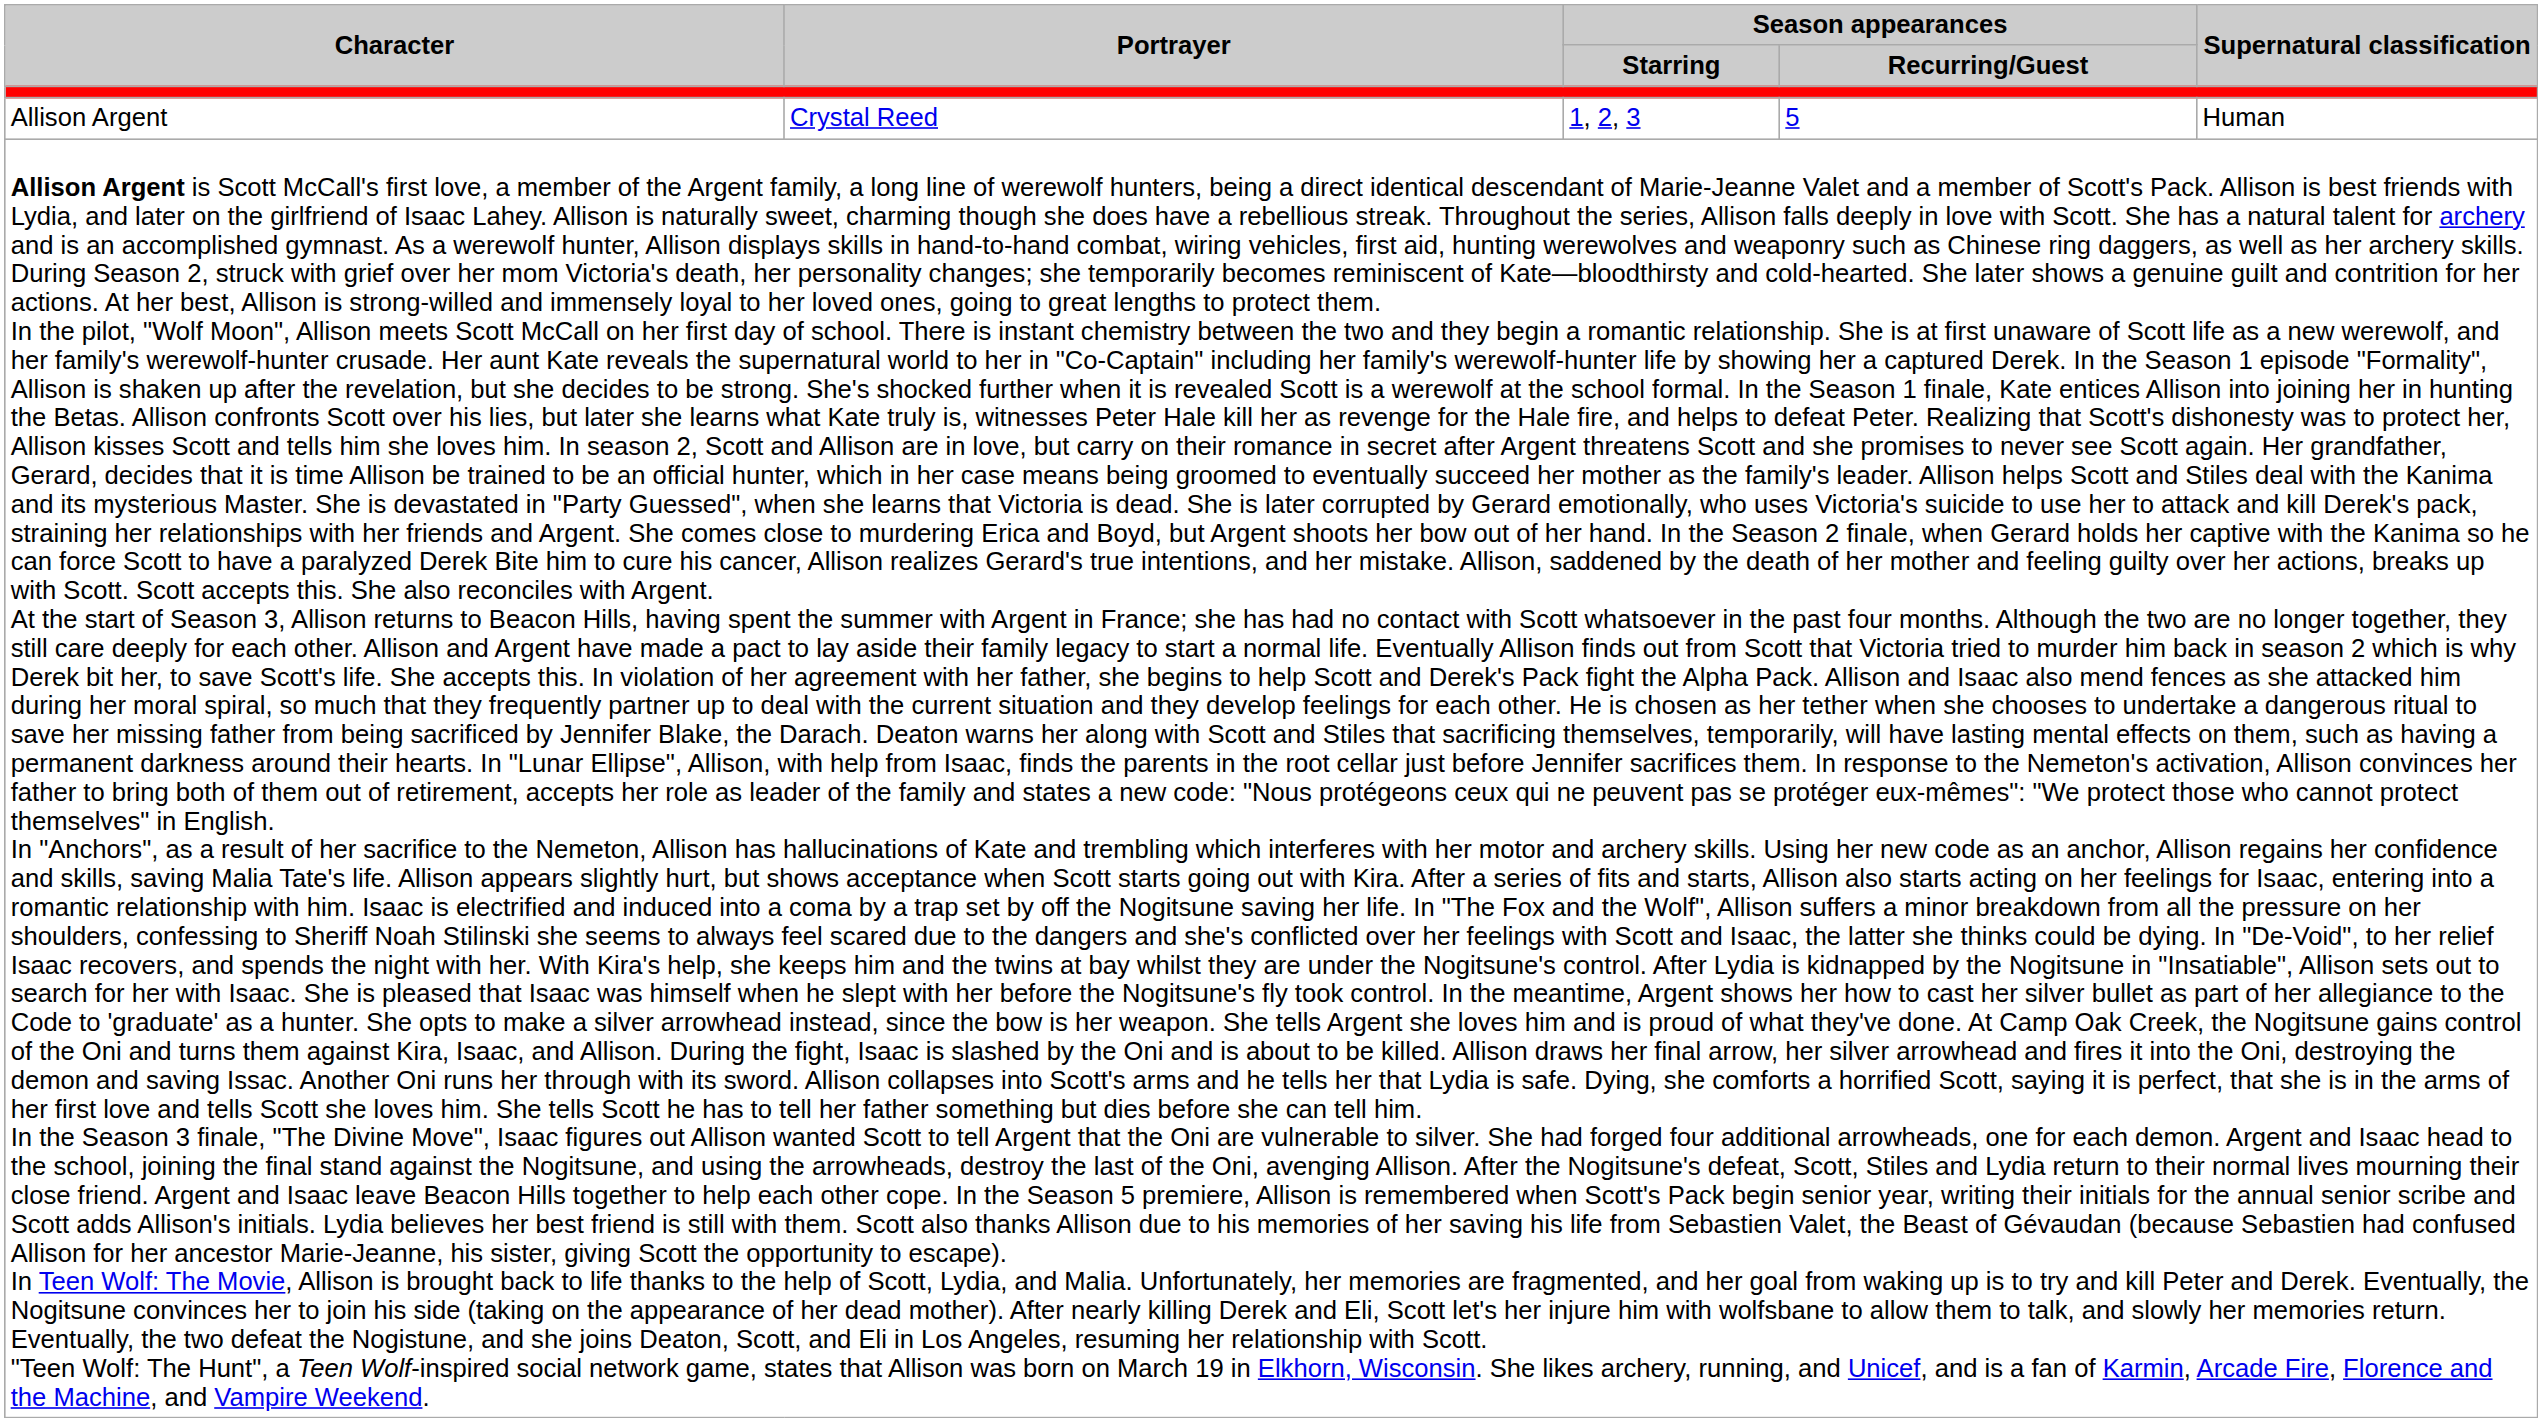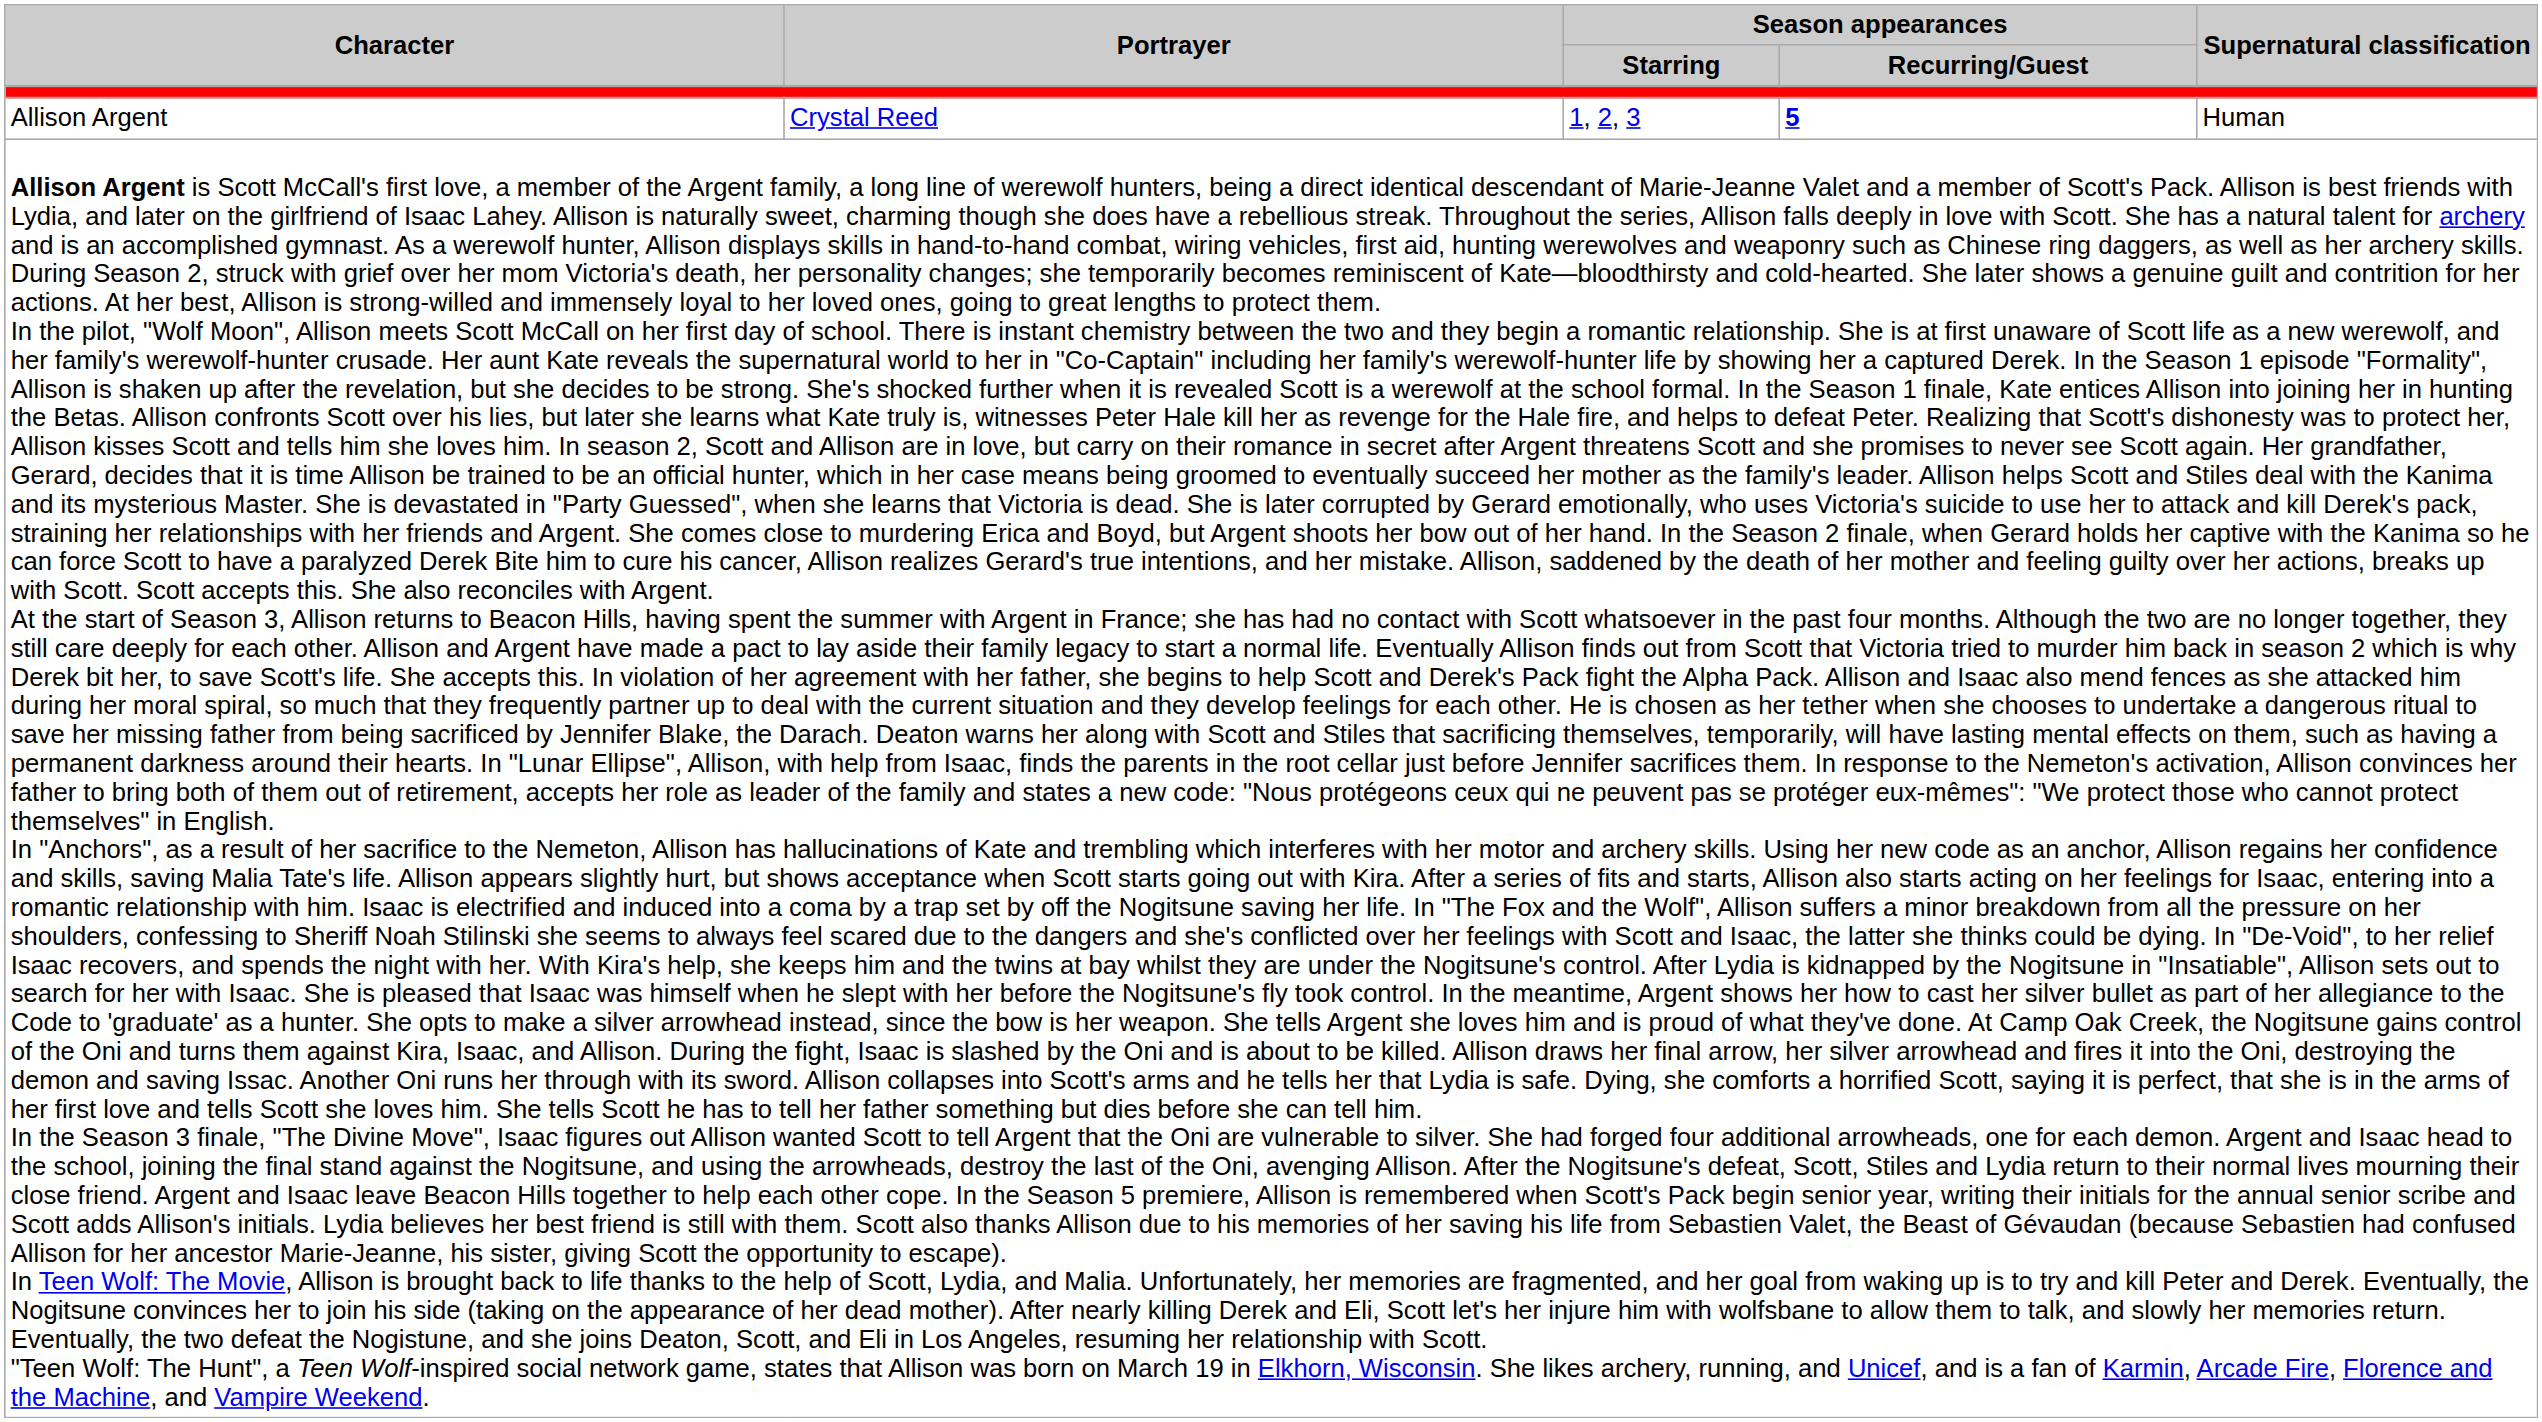(1792, 117) normal -> (1792, 117) bold
